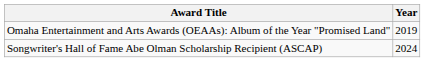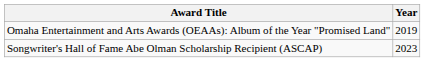(406, 48) 2024 -> (406, 48) 2023
